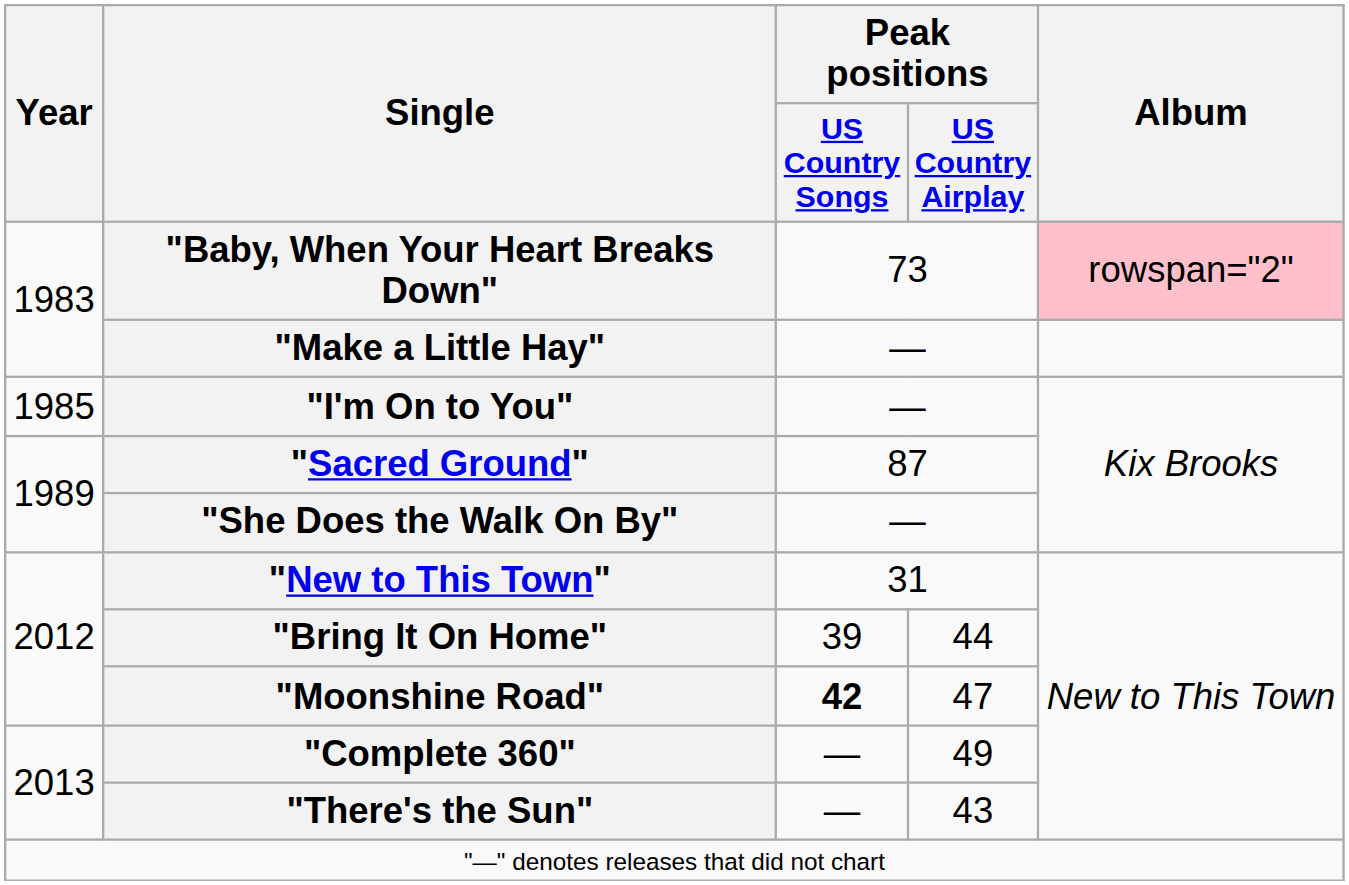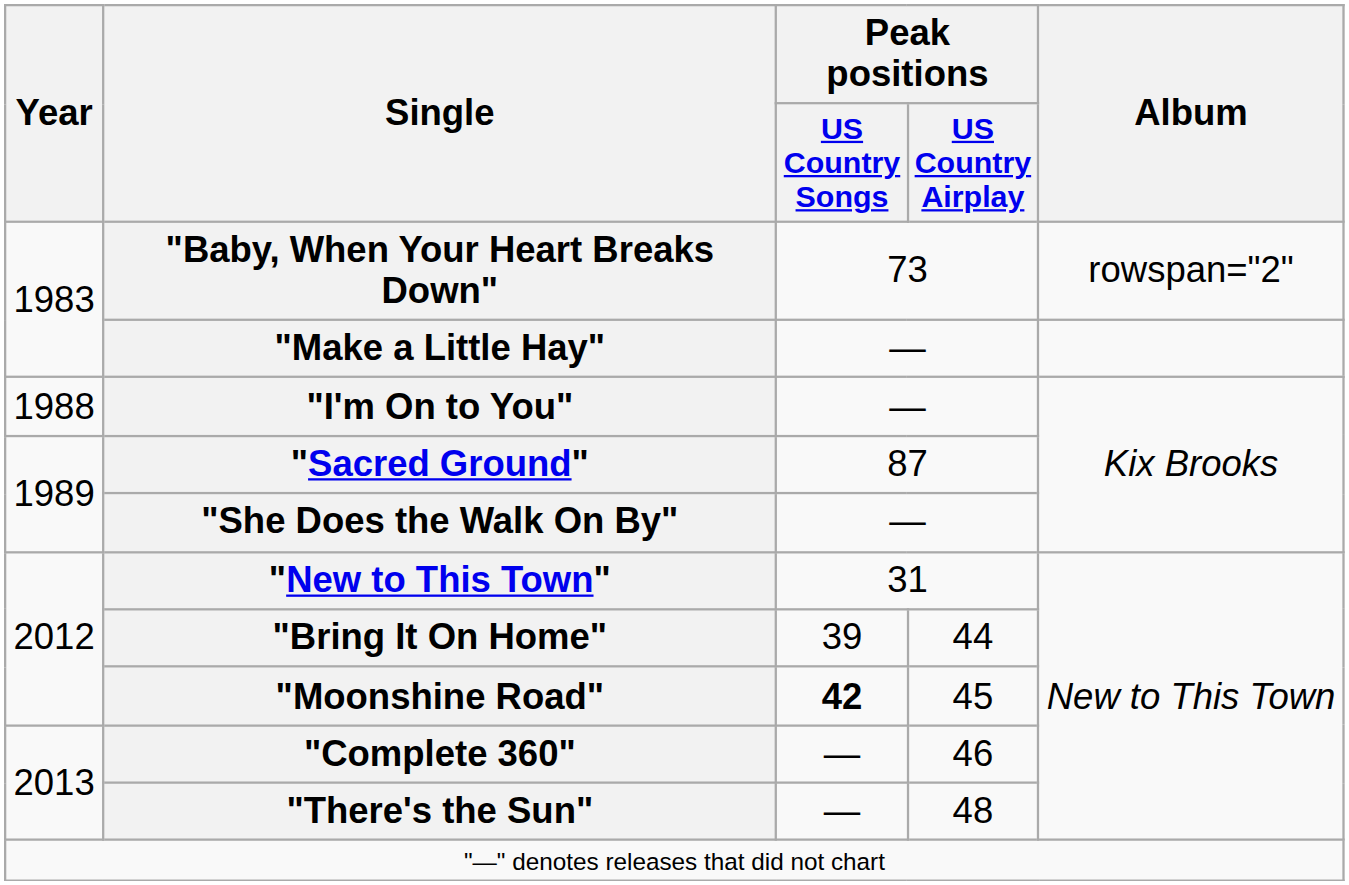(1191, 269) pink background -> (1191, 269) no background
(54, 406) 1985 -> (54, 406) 1988
(973, 695) 47 -> (973, 695) 45
(973, 753) 49 -> (973, 753) 46
(973, 811) 43 -> (973, 811) 48
